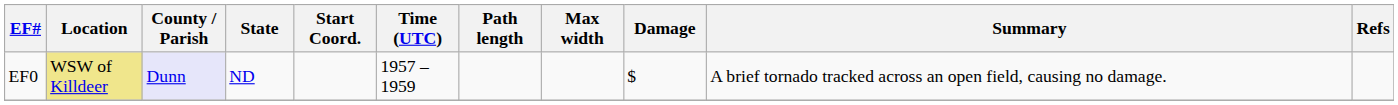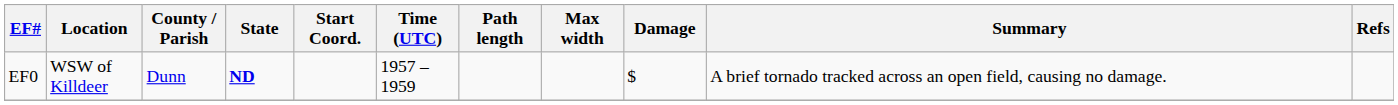(81, 76) khaki background -> (81, 76) no background
(166, 76) lavender background -> (166, 76) no background
(242, 76) normal -> (242, 76) bold
